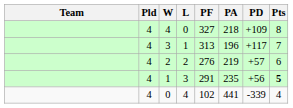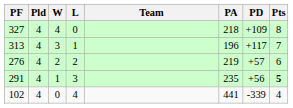columns swapped: (72, 12) <-> (207, 12)
